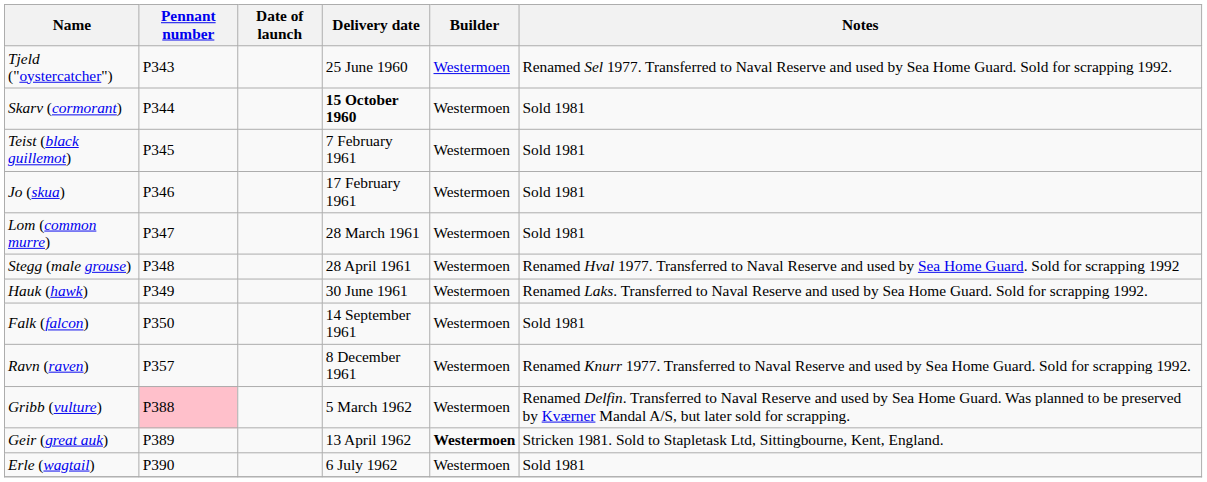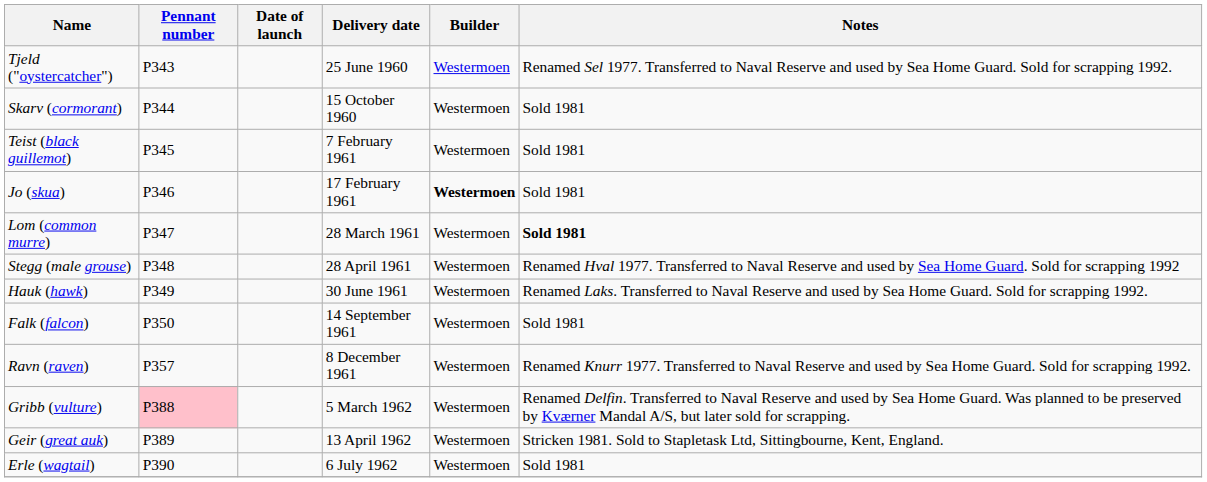(362, 108) bold -> (360, 108) normal
(472, 191) normal -> (474, 191) bold
(554, 233) normal -> (554, 233) bold
(474, 440) bold -> (472, 440) normal
